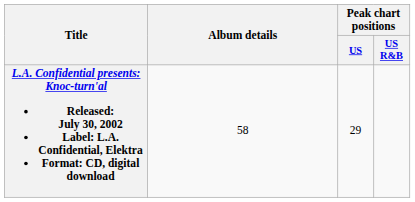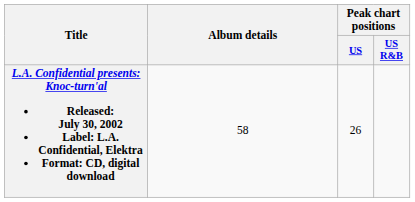(356, 131) 29 -> (356, 131) 26
